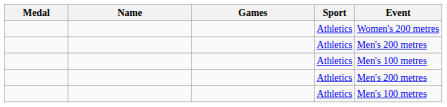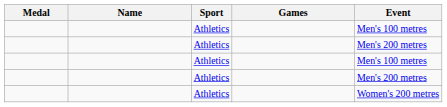columns swapped: (253, 12) <-> (335, 12)
(398, 29) Women's 200 metres -> (392, 29) Men's 100 metres
(392, 94) Men's 100 metres -> (398, 94) Women's 200 metres
